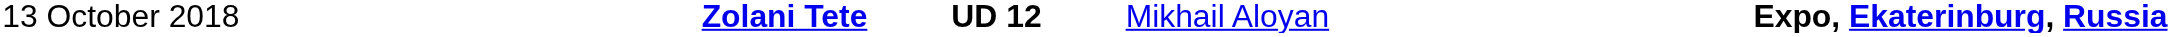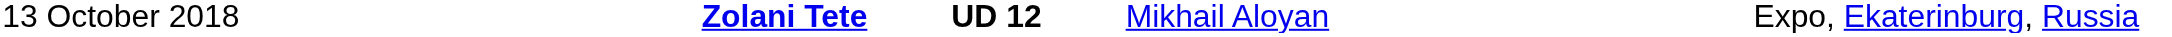(1960, 16) bold -> (1946, 16) normal
